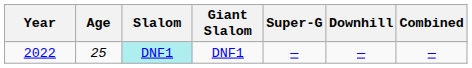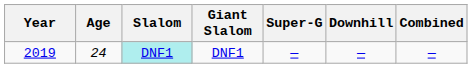(40, 53) 2022 -> (40, 53) 2019
(98, 53) 25 -> (98, 53) 24
